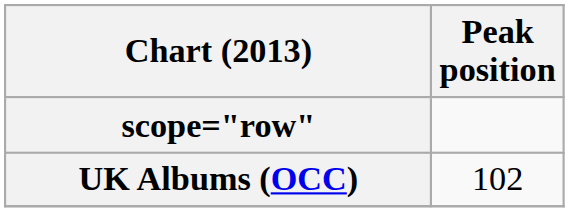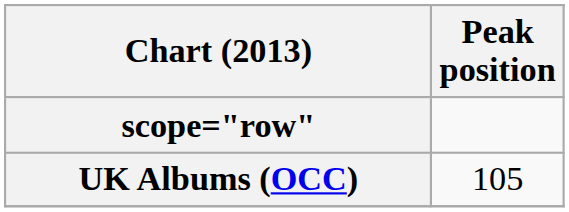(498, 178) 102 -> (498, 178) 105
